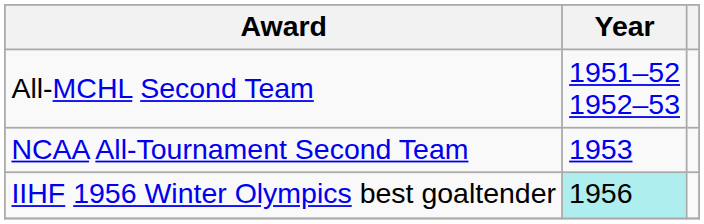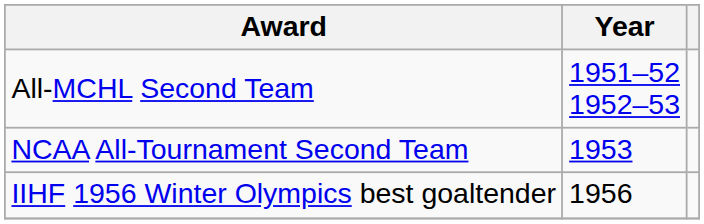(601, 194) paleturquoise background -> (601, 194) no background
